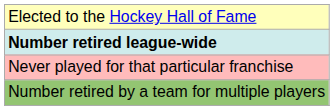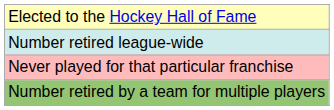(112, 42) bold -> (106, 42) normal
